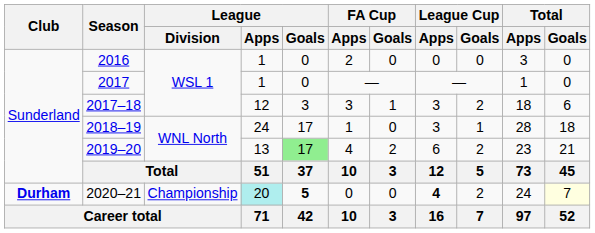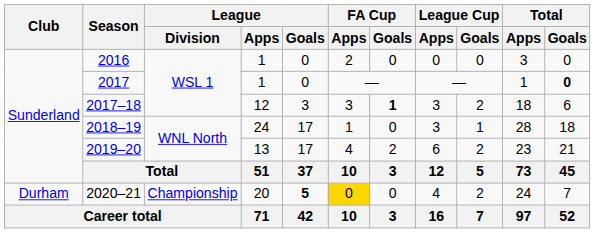(567, 82) normal -> (567, 82) bold
(393, 104) normal -> (393, 104) bold
(305, 149) lightgreen background -> (305, 149) no background
(44, 194) bold -> (44, 194) normal
(262, 194) paleturquoise background -> (262, 194) no background
(349, 194) no background -> (349, 194) gold background
(436, 194) bold -> (436, 194) normal
(567, 194) lightyellow background -> (567, 194) no background
